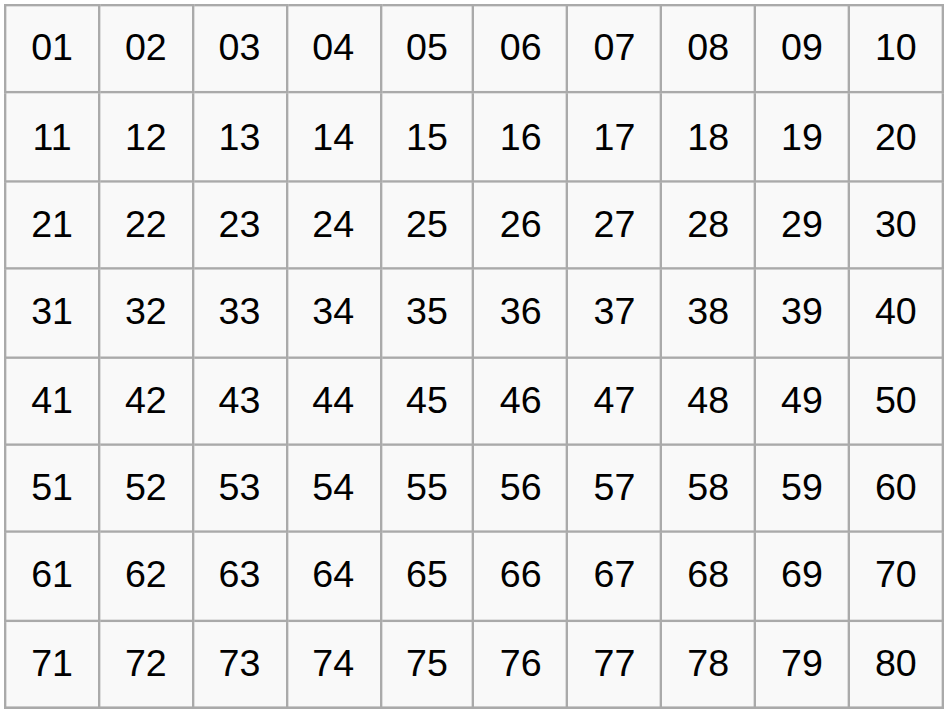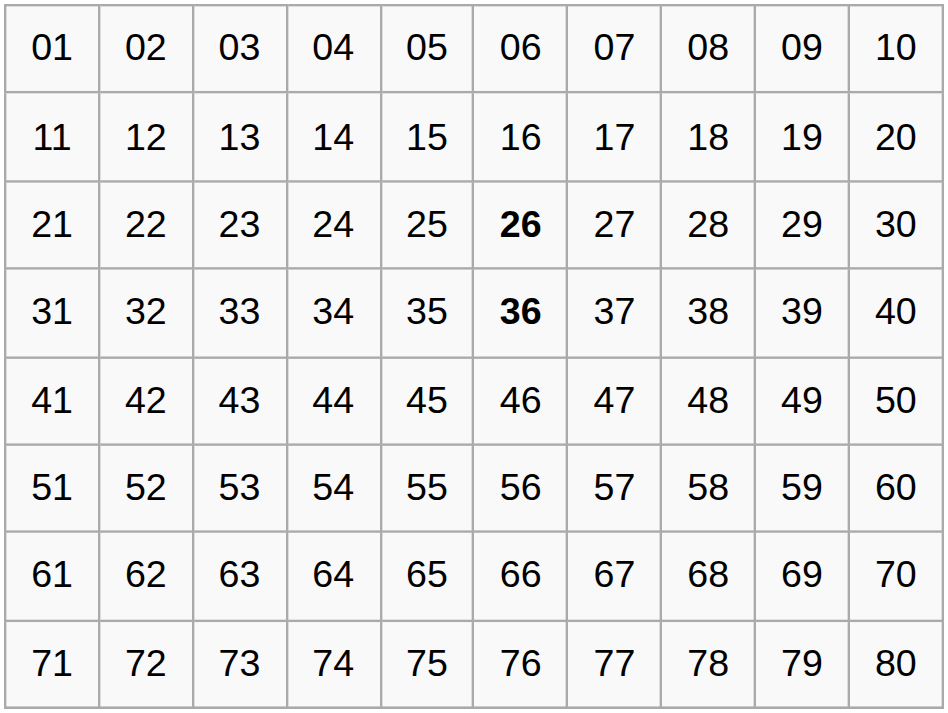(521, 224) normal -> (521, 224) bold
(521, 311) normal -> (521, 311) bold
